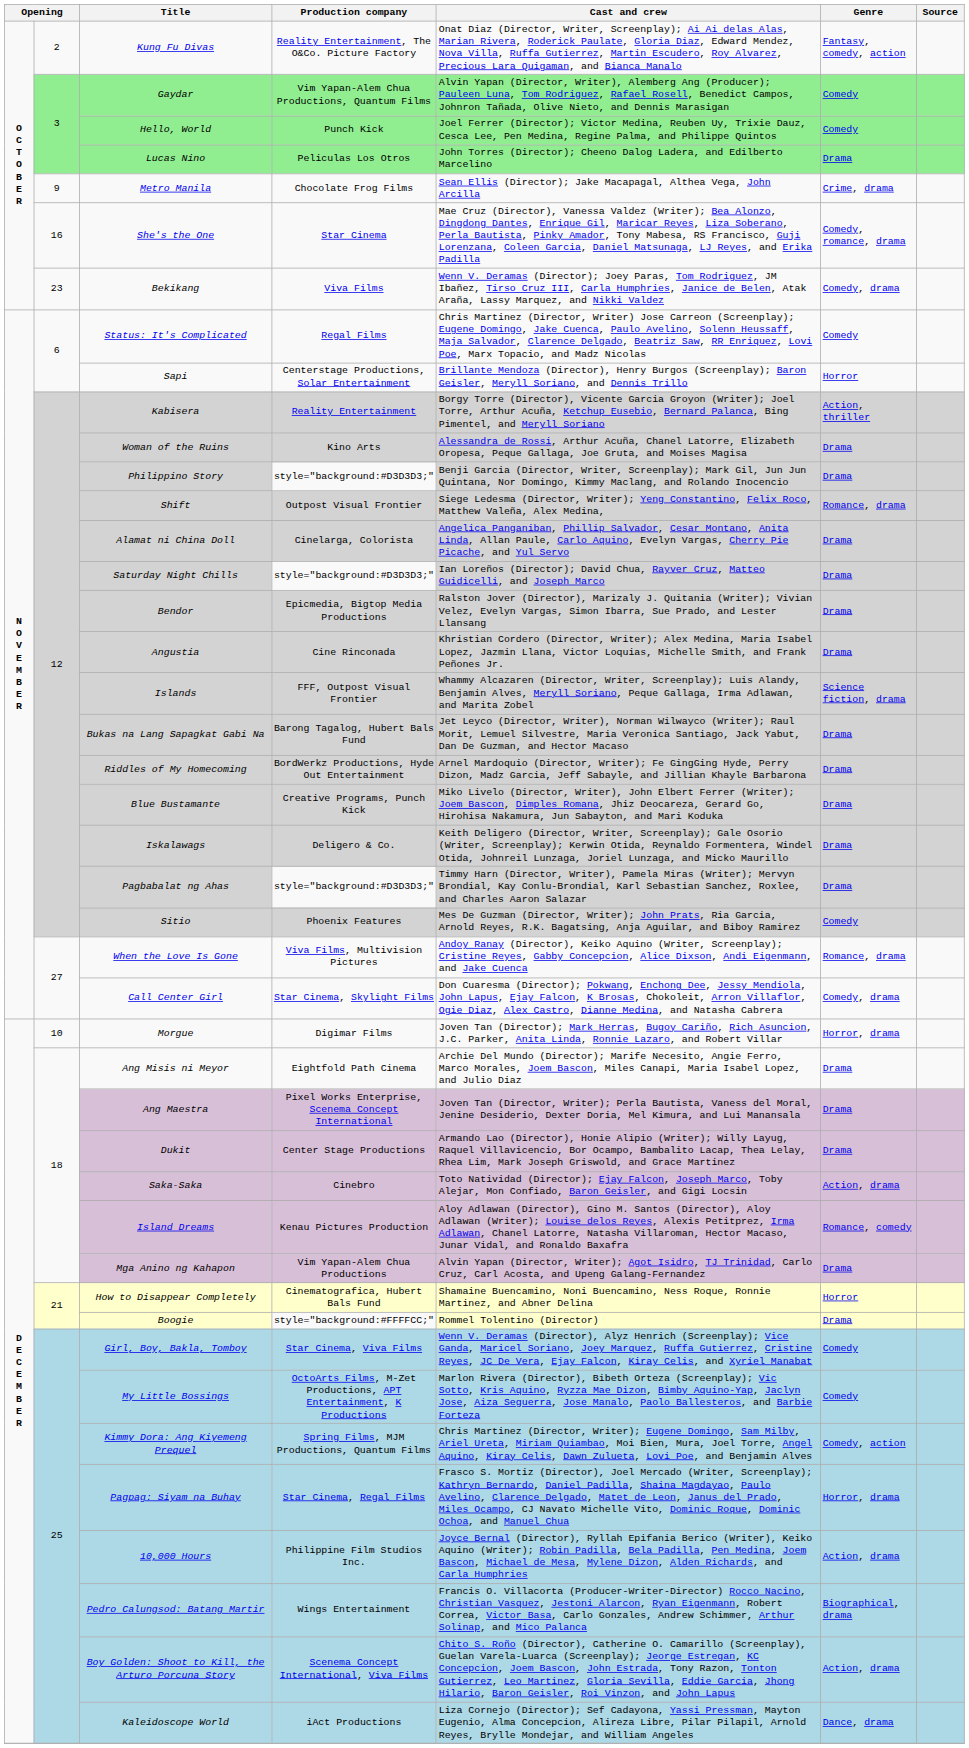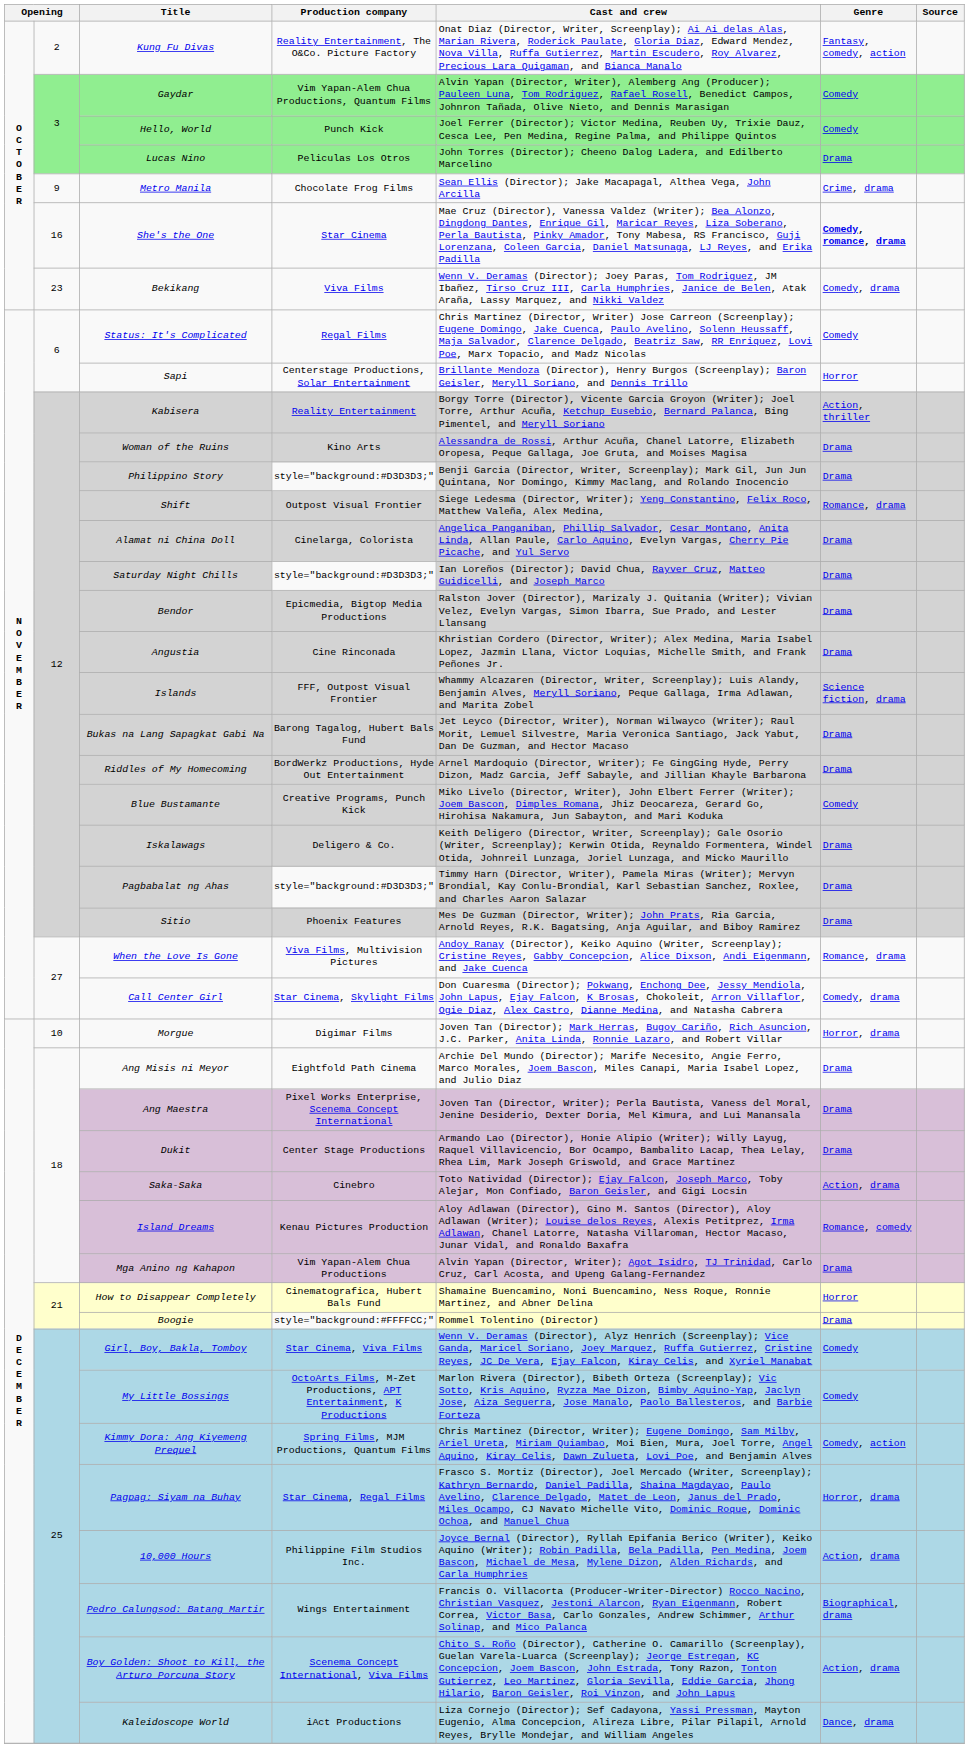(864, 235) normal -> (864, 235) bold
(837, 804) Drama -> (840, 804) Comedy
(840, 922) Comedy -> (837, 922) Drama
